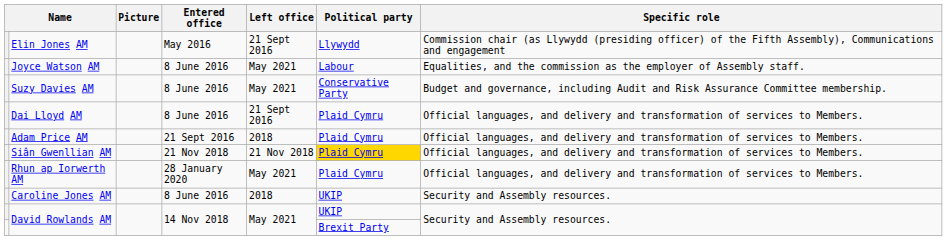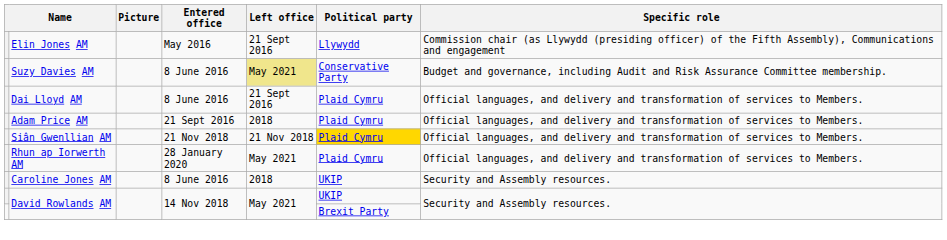- row: (55, 67)
(273, 88) no background -> (273, 72) khaki background
